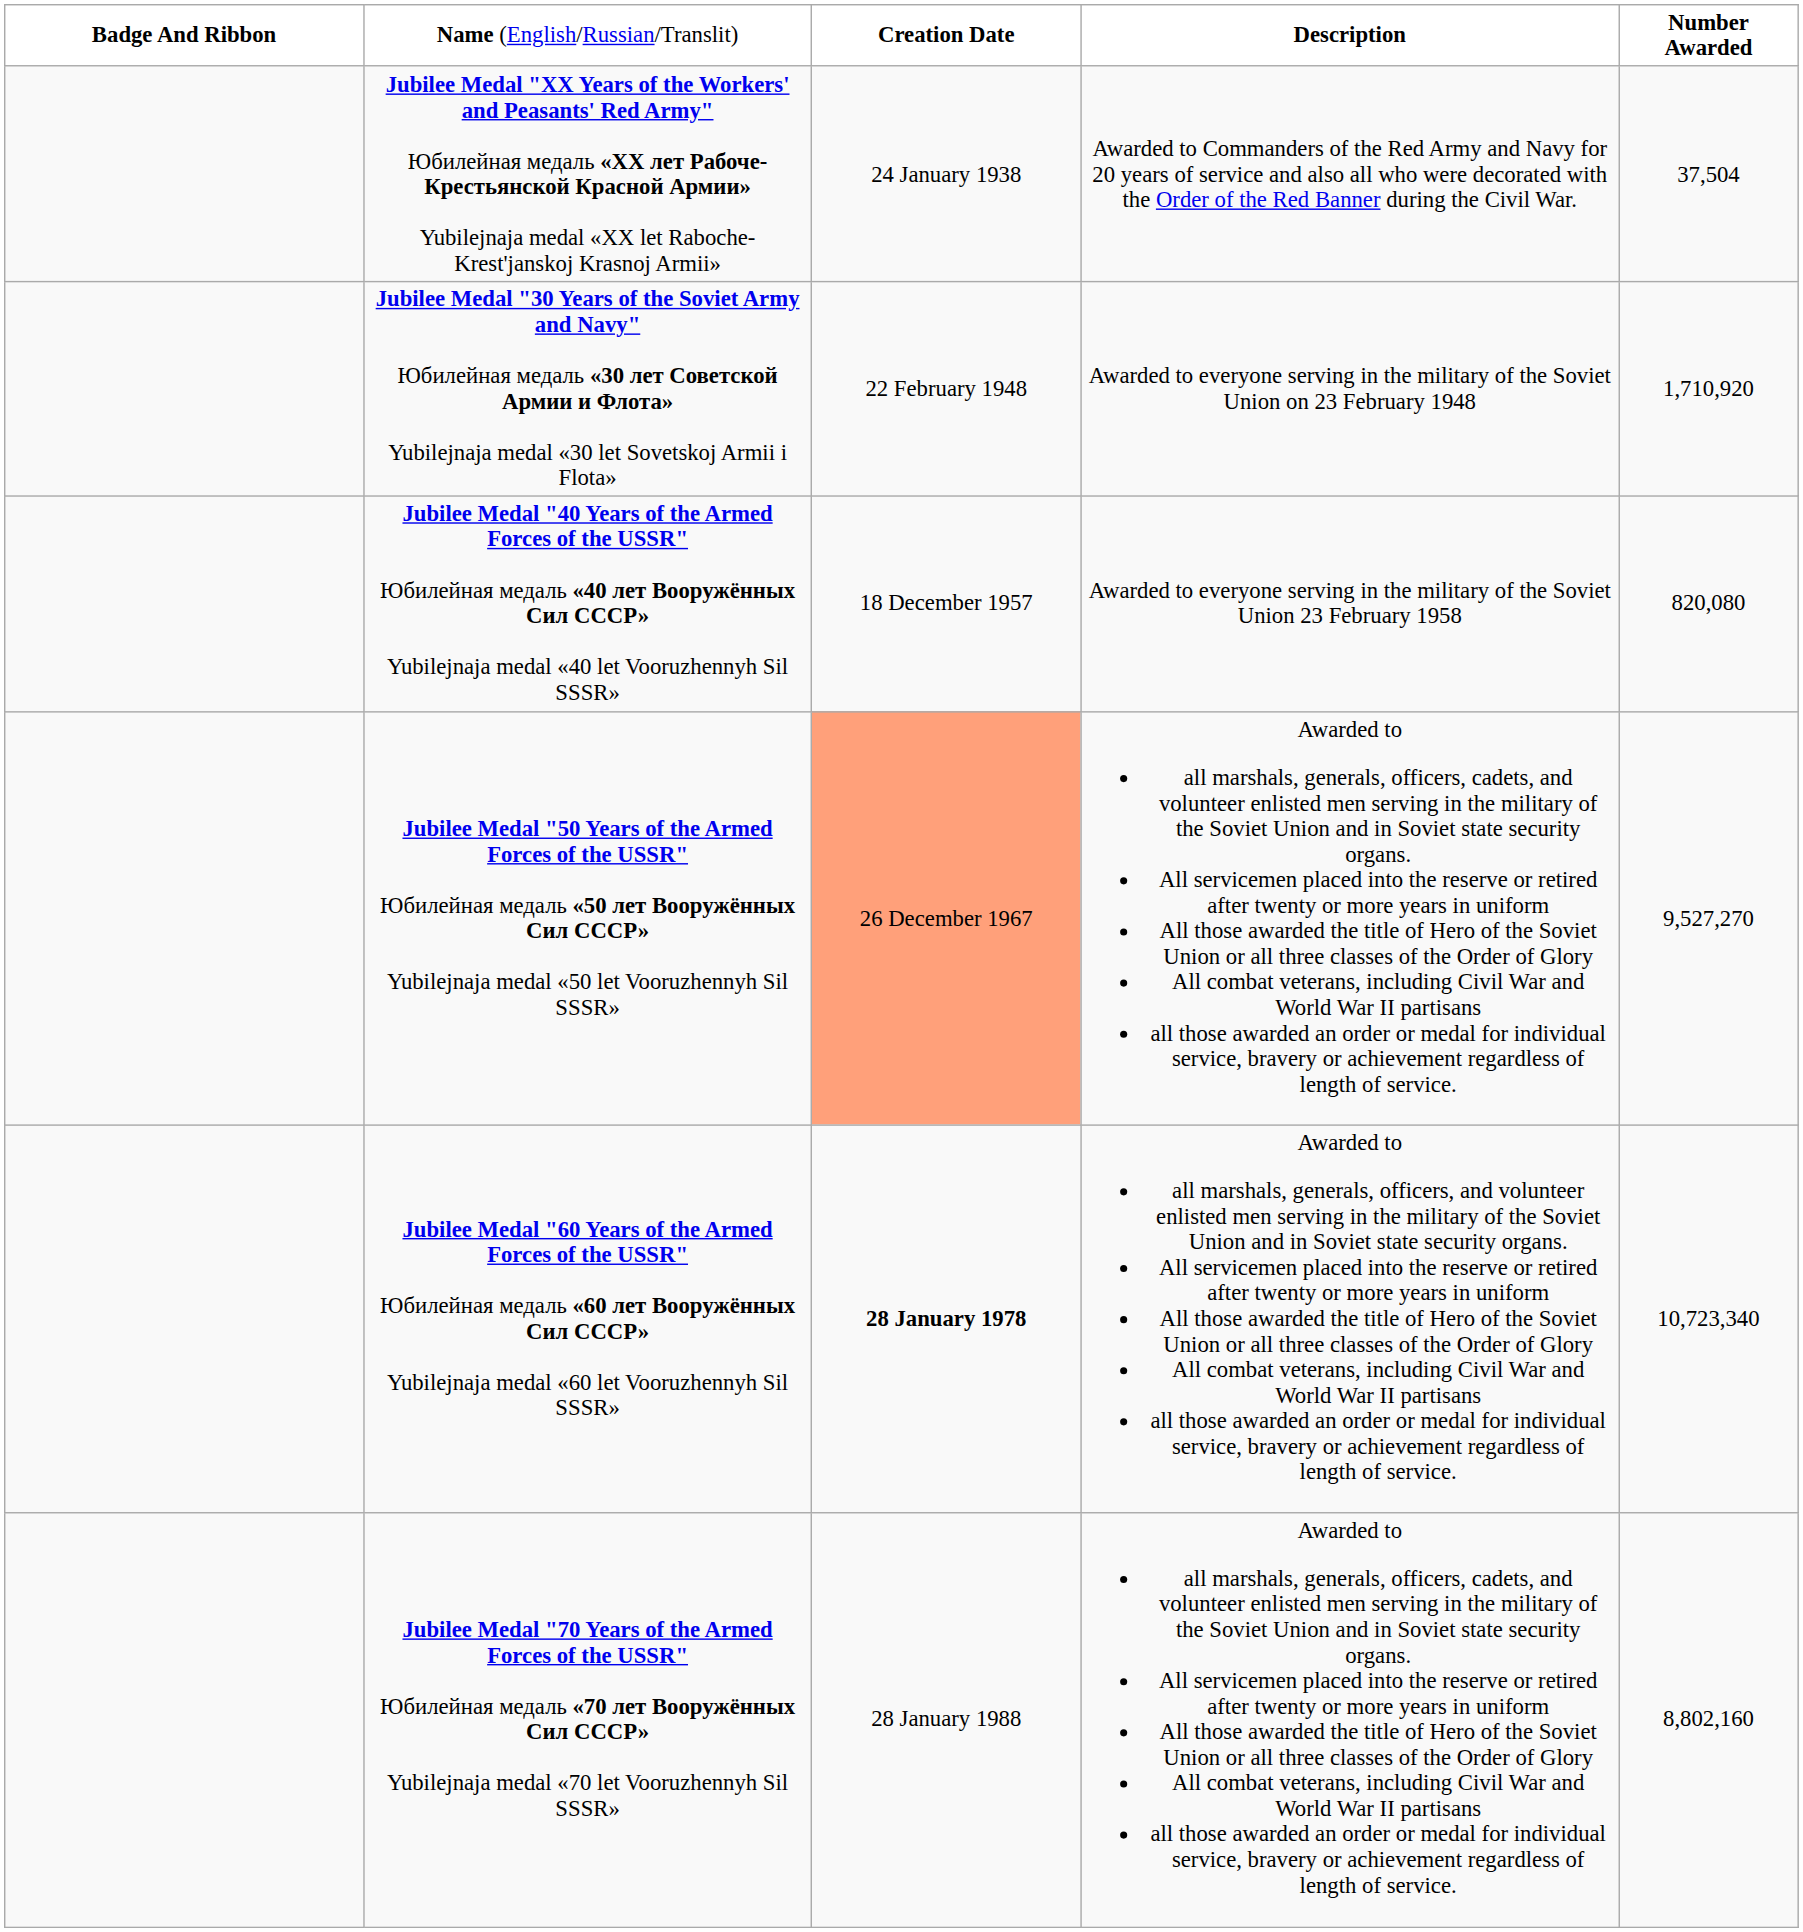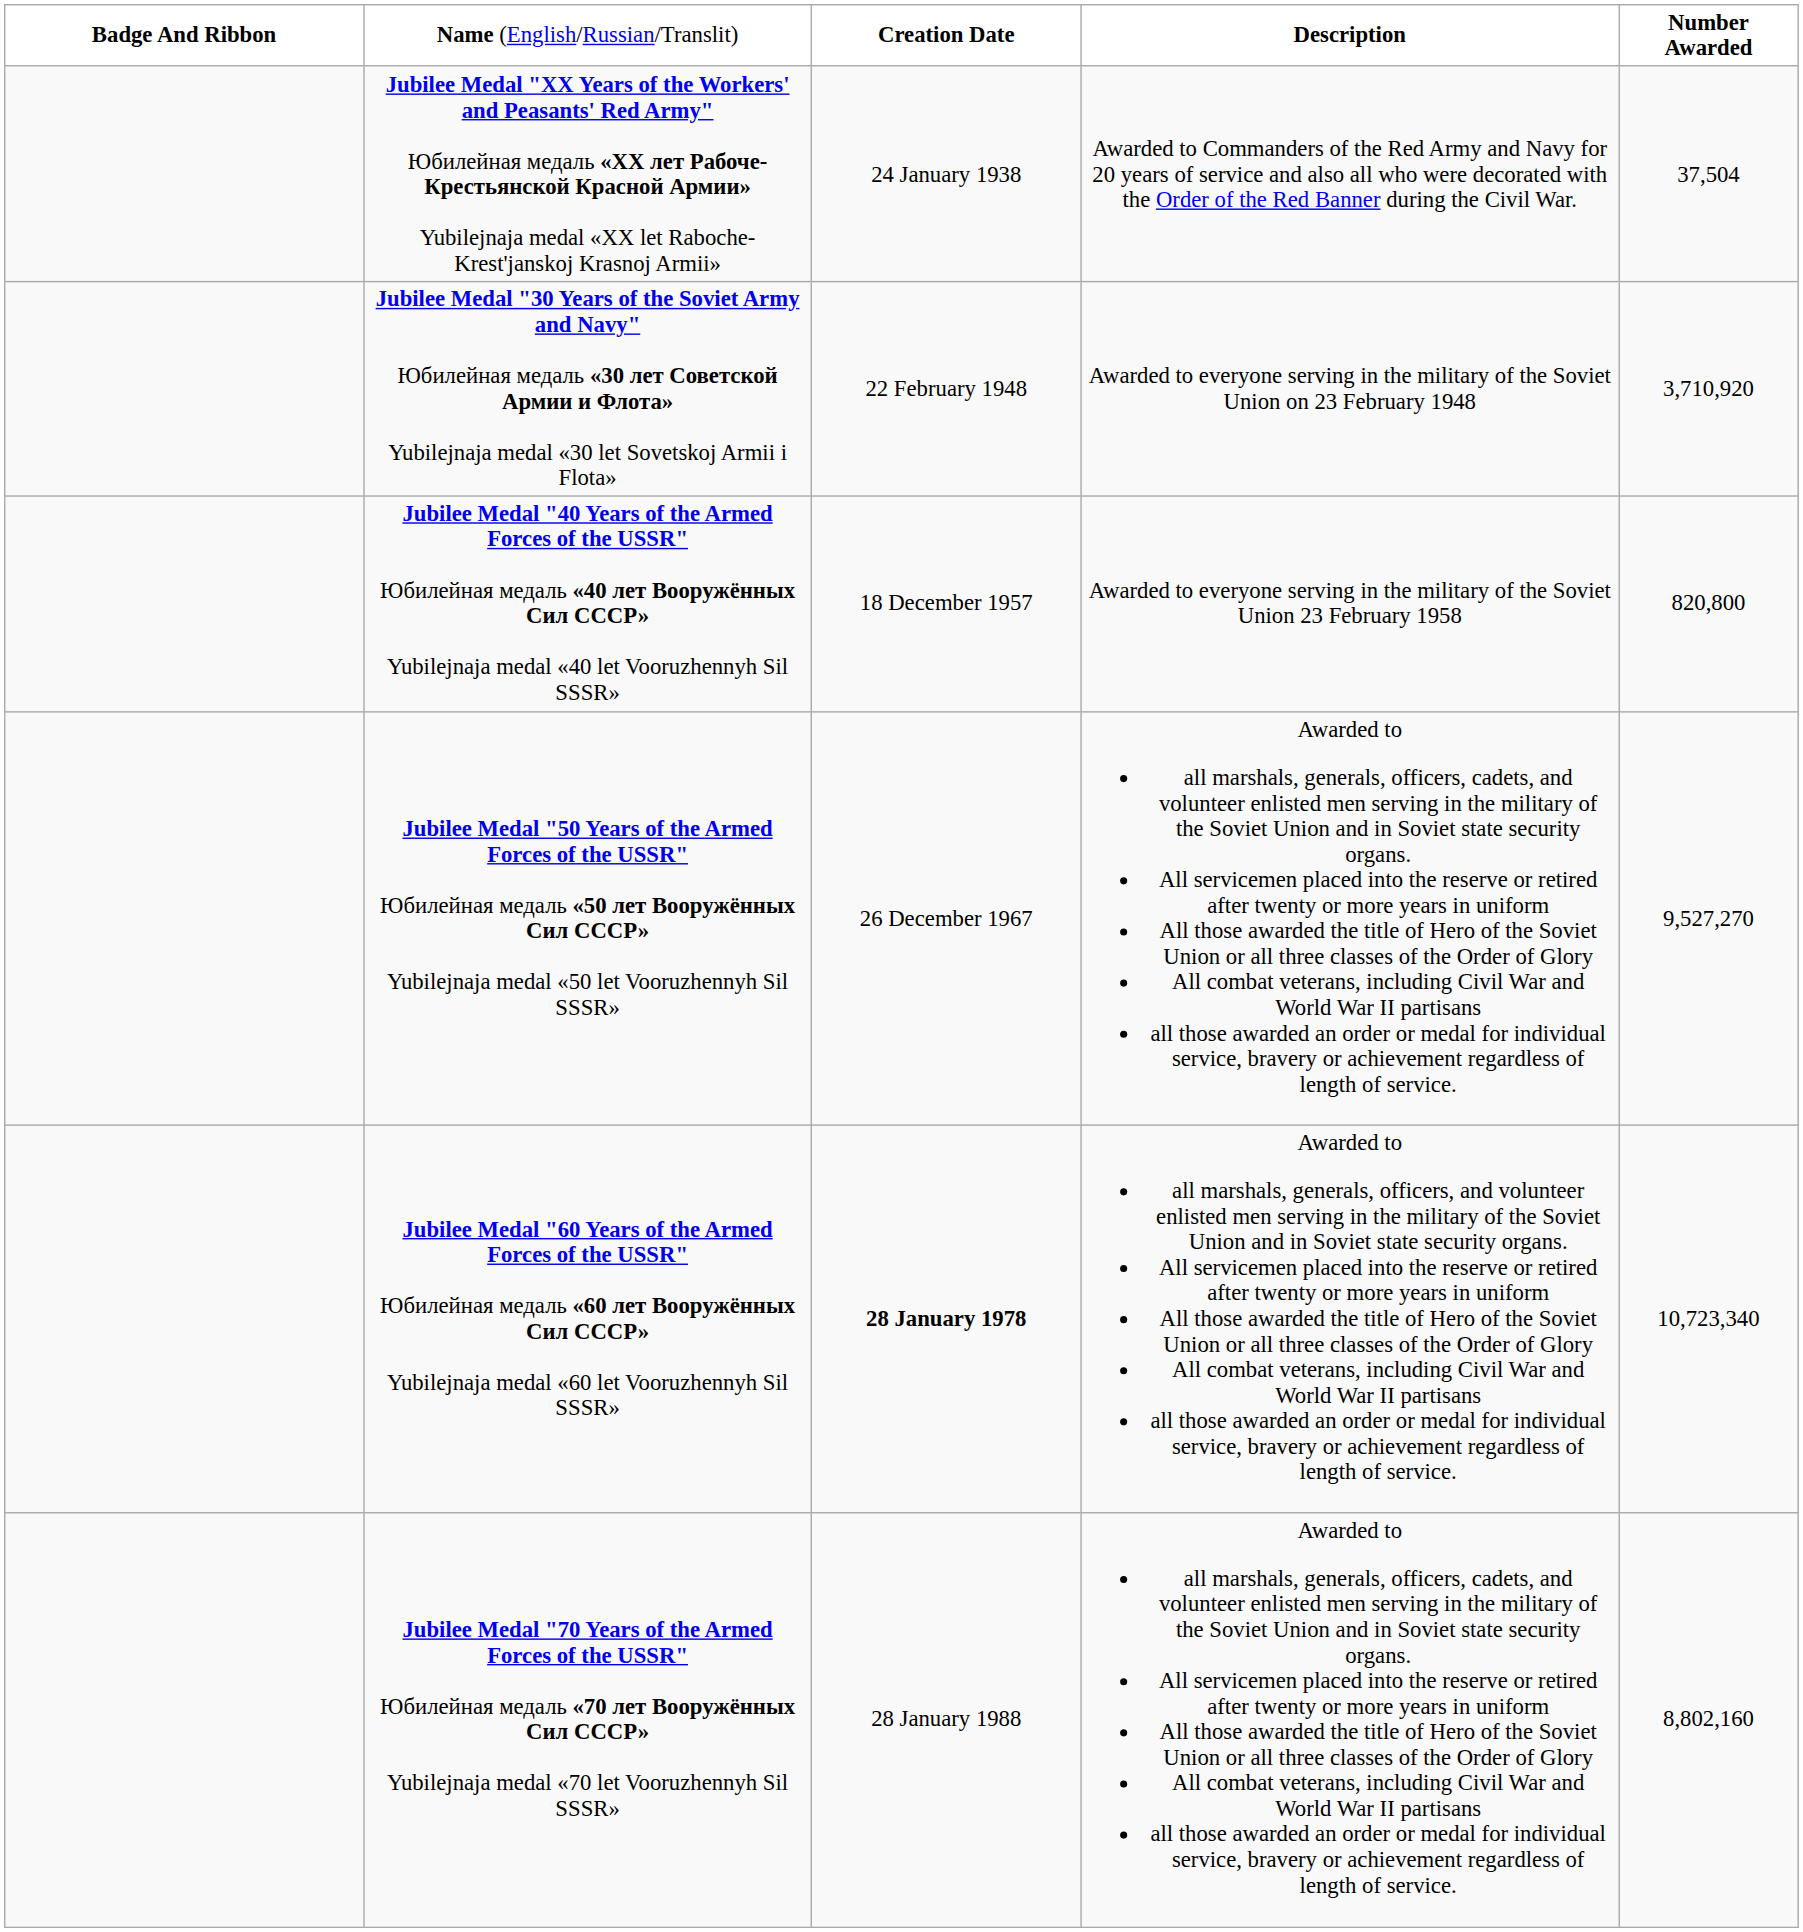(1708, 388) 1,710,920 -> (1708, 388) 3,710,920
(1708, 603) 820,080 -> (1708, 603) 820,800
(946, 917) lightsalmon background -> (946, 917) no background
